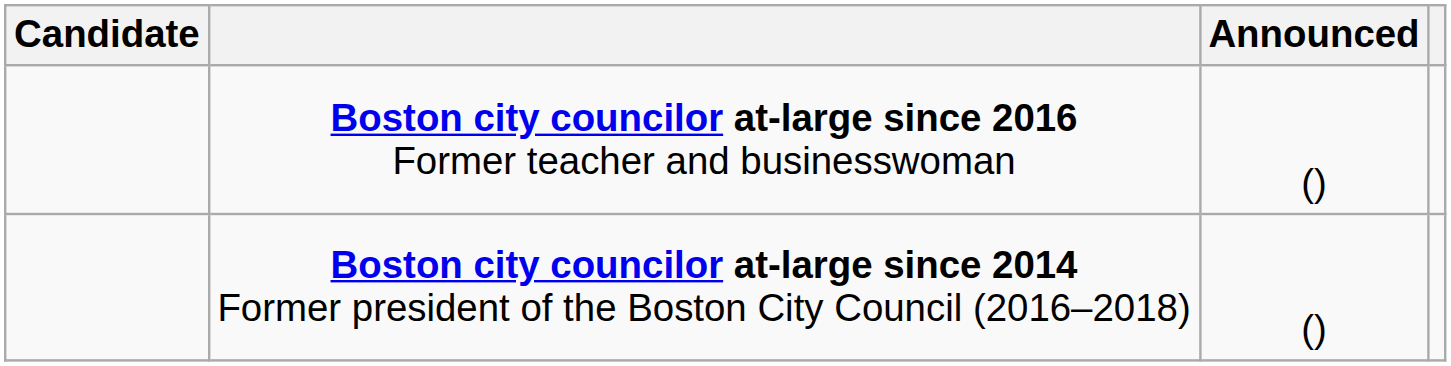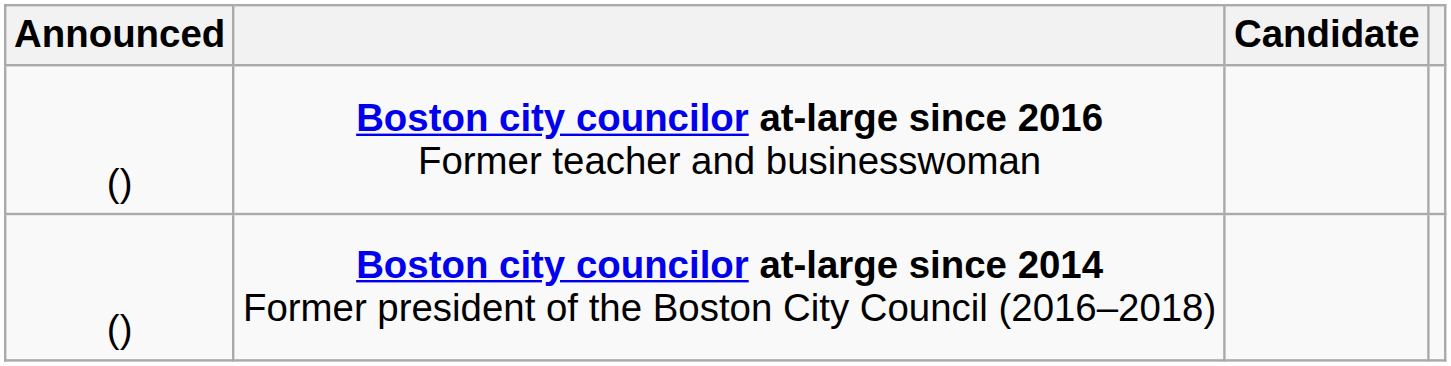columns swapped: (107, 34) <-> (1314, 34)
